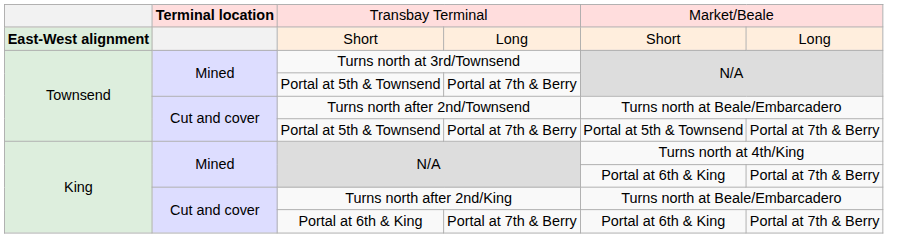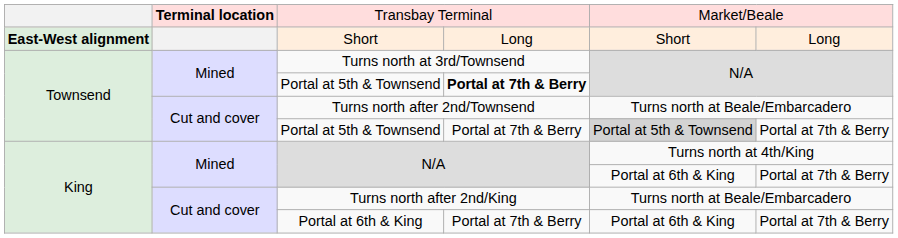(512, 84) normal -> (517, 84) bold
(663, 130) no background -> (673, 130) lightgrey background
